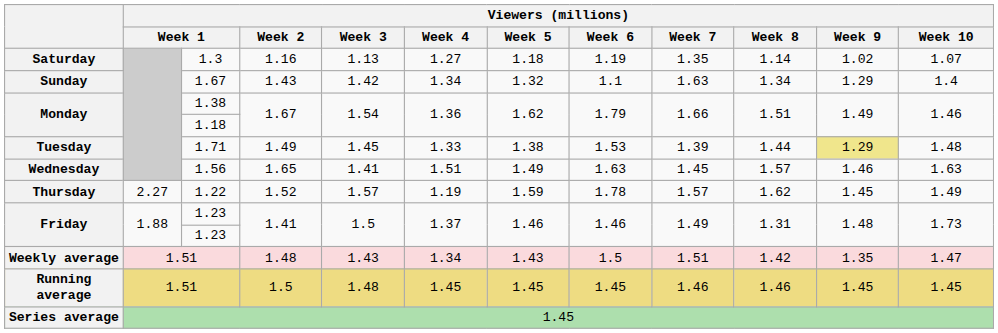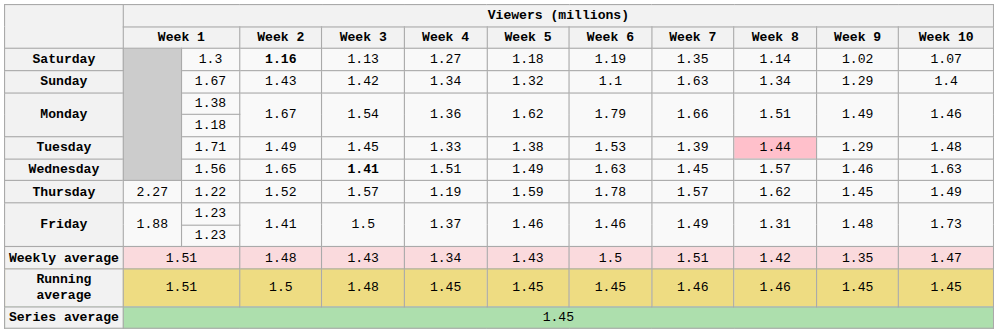(281, 59) normal -> (281, 59) bold
(775, 147) no background -> (775, 147) pink background
(858, 147) khaki background -> (858, 147) no background
(363, 169) normal -> (363, 169) bold
